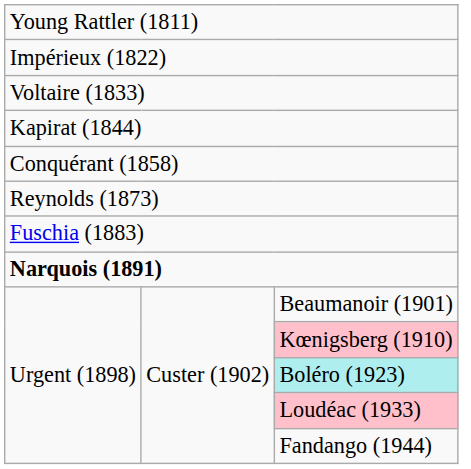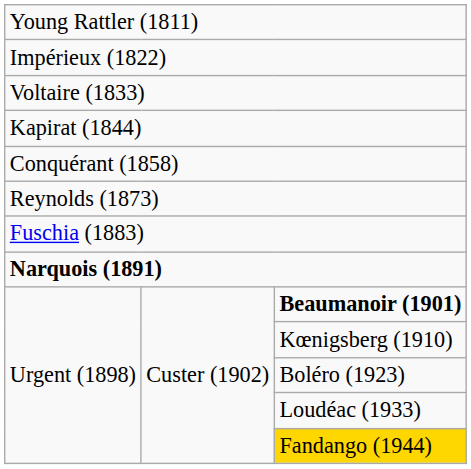(366, 304) normal -> (370, 304) bold
(366, 339) pink background -> (366, 339) no background
(342, 374) paleturquoise background -> (342, 374) no background
(350, 410) pink background -> (350, 410) no background
(356, 445) no background -> (356, 445) gold background
